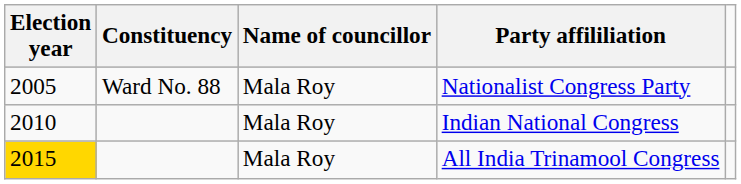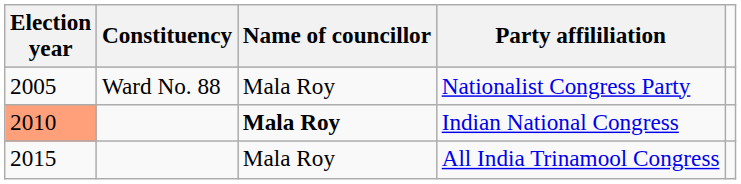(33, 122) no background -> (33, 122) lightsalmon background
(289, 122) normal -> (291, 122) bold
(33, 159) gold background -> (33, 159) no background
